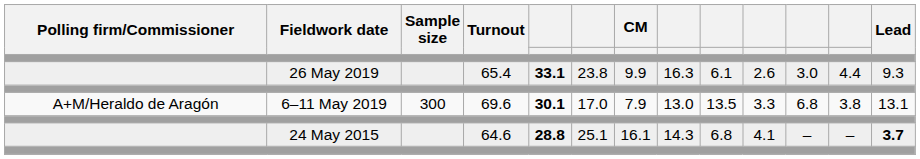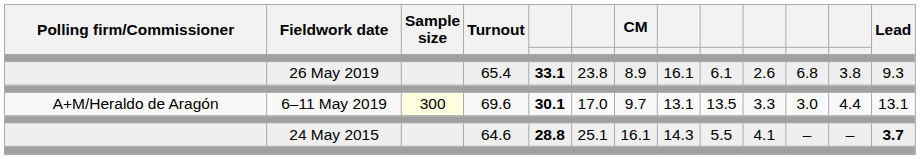(636, 73) 9.9 -> (636, 73) 8.9
(678, 73) 16.3 -> (678, 73) 16.1
(807, 73) 3.0 -> (807, 73) 6.8
(850, 73) 4.4 -> (850, 73) 3.8
(433, 104) no background -> (433, 104) lightyellow background
(636, 104) 7.9 -> (636, 104) 9.7
(678, 104) 13.0 -> (678, 104) 13.1
(807, 104) 6.8 -> (807, 104) 3.0
(850, 104) 3.8 -> (850, 104) 4.4
(721, 135) 6.8 -> (721, 135) 5.5
